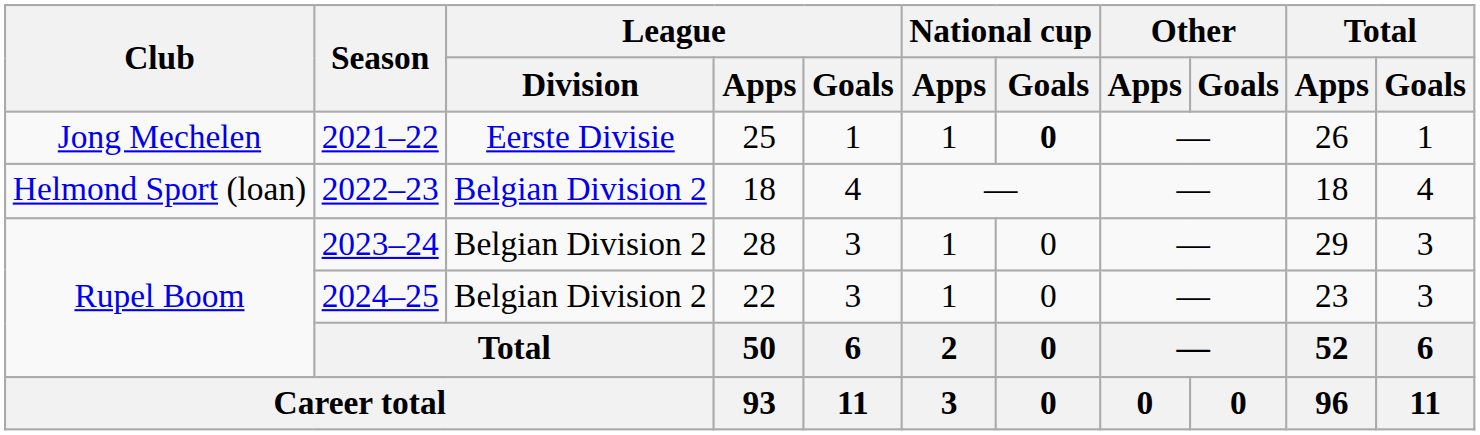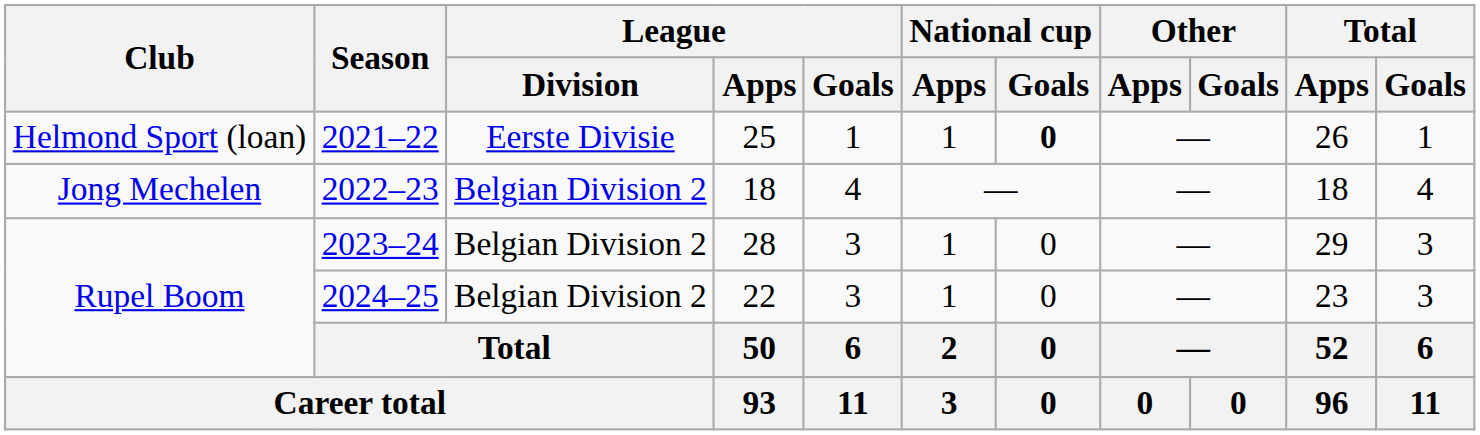(159, 137) Jong Mechelen -> (159, 137) Helmond Sport (loan)
(159, 190) Helmond Sport (loan) -> (159, 190) Jong Mechelen
